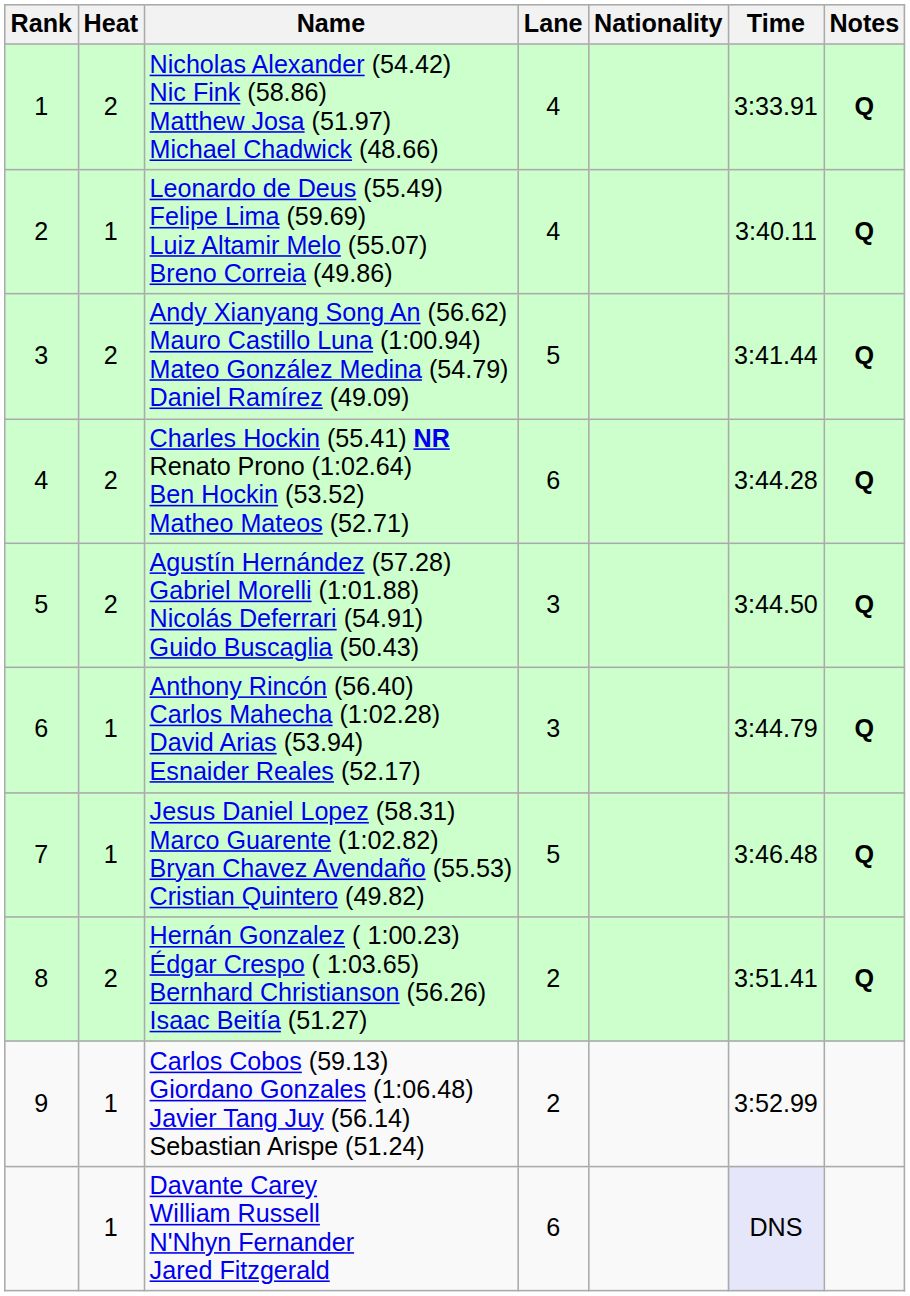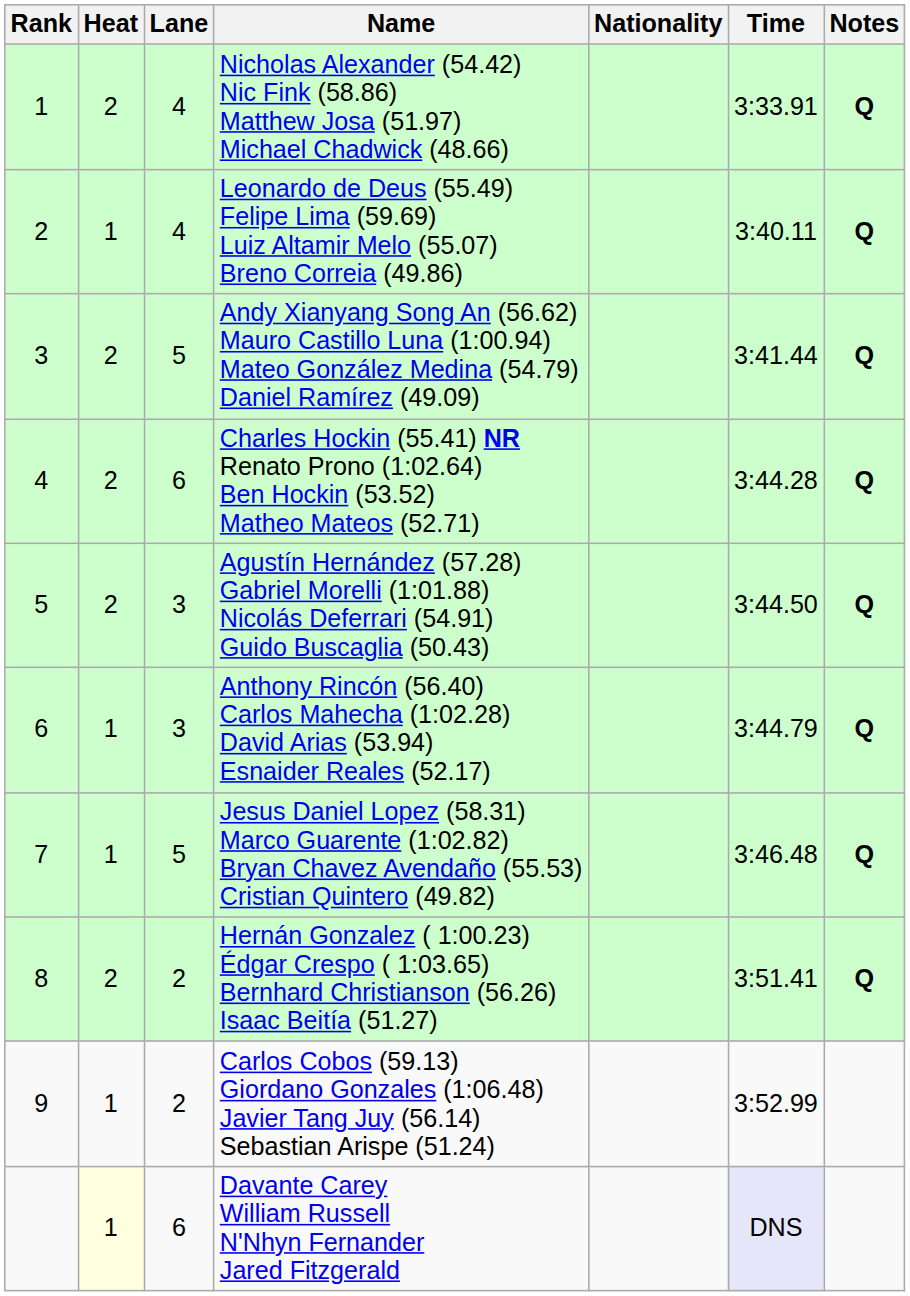columns swapped: (553, 24) <-> (331, 24)
(111, 1228) no background -> (111, 1228) lightyellow background
